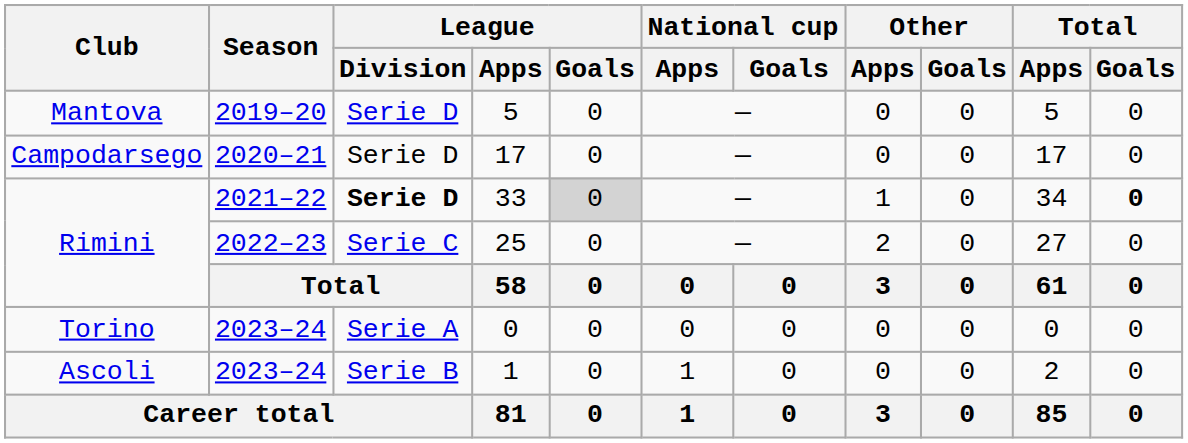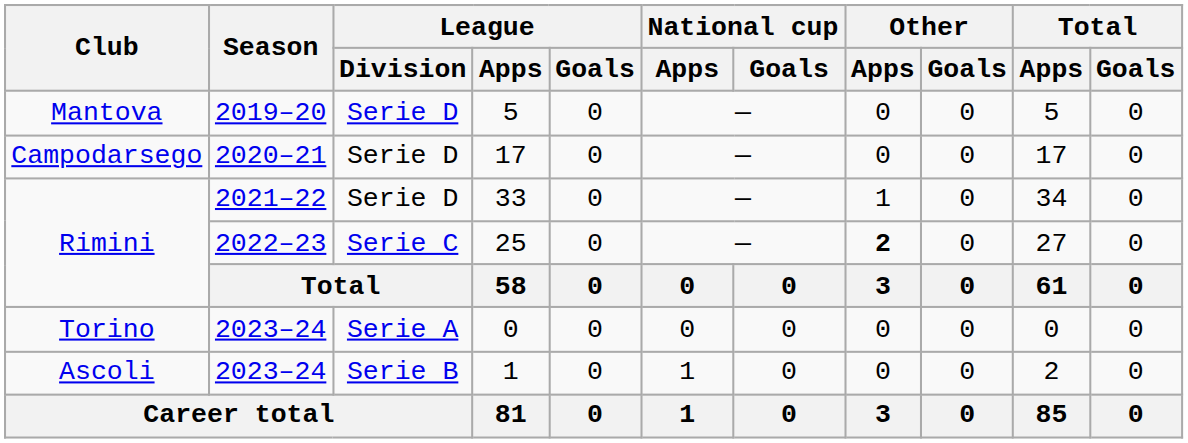(403, 200) bold -> (403, 200) normal
(595, 200) lightgrey background -> (595, 200) no background
(1136, 200) bold -> (1136, 200) normal
(883, 243) normal -> (883, 243) bold
